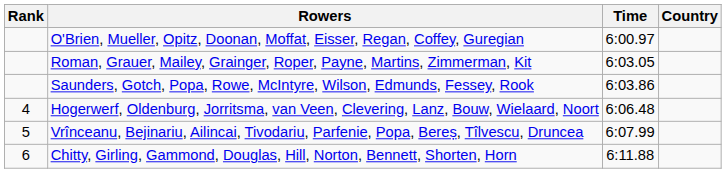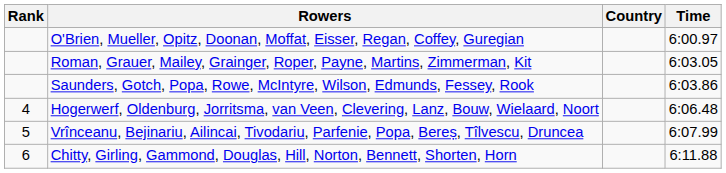columns swapped: (690, 16) <-> (630, 16)
